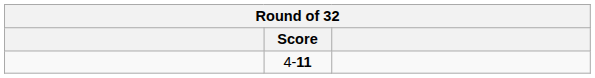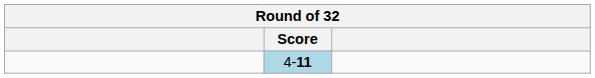(298, 62) no background -> (298, 62) lightblue background
